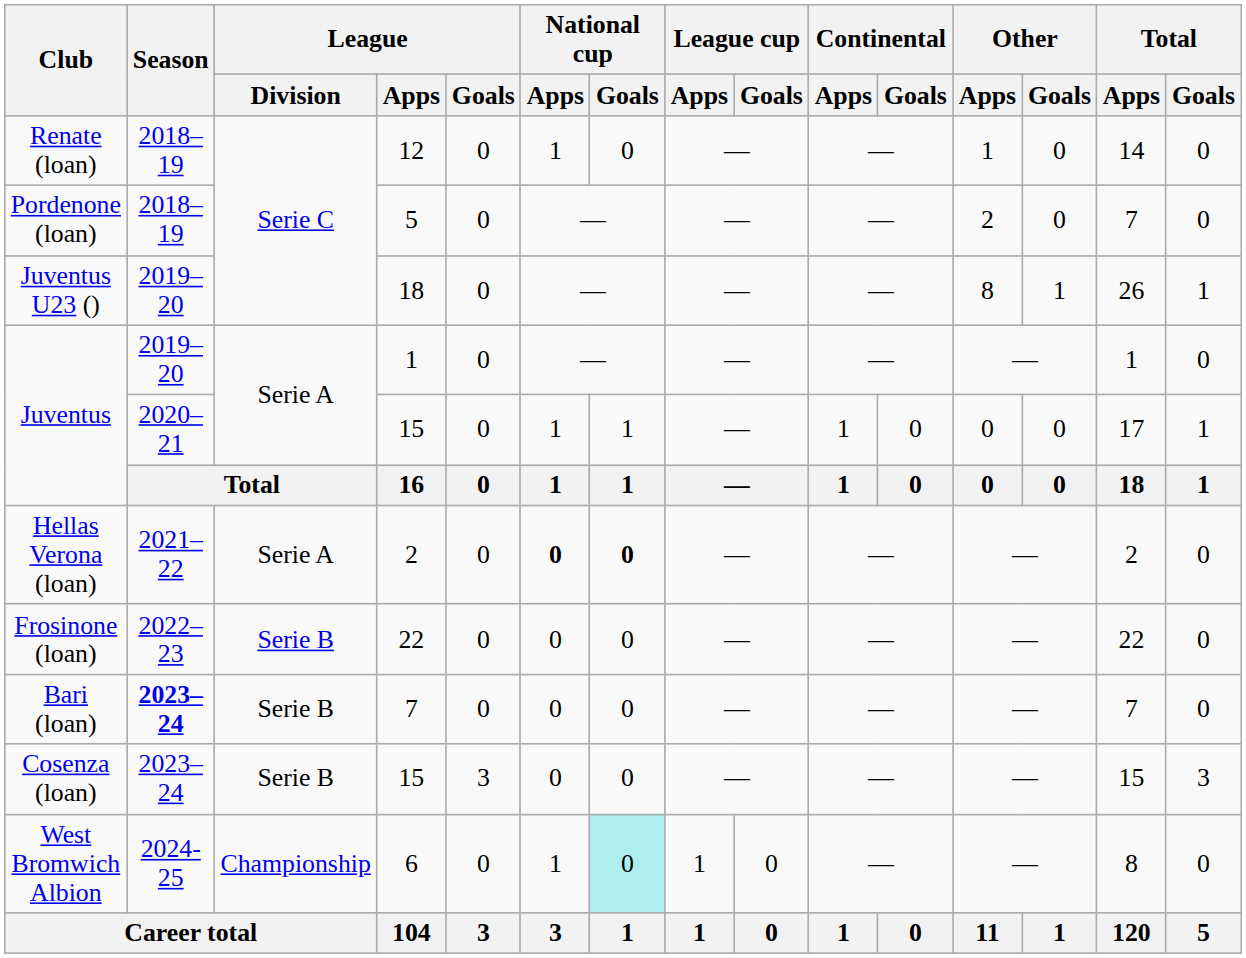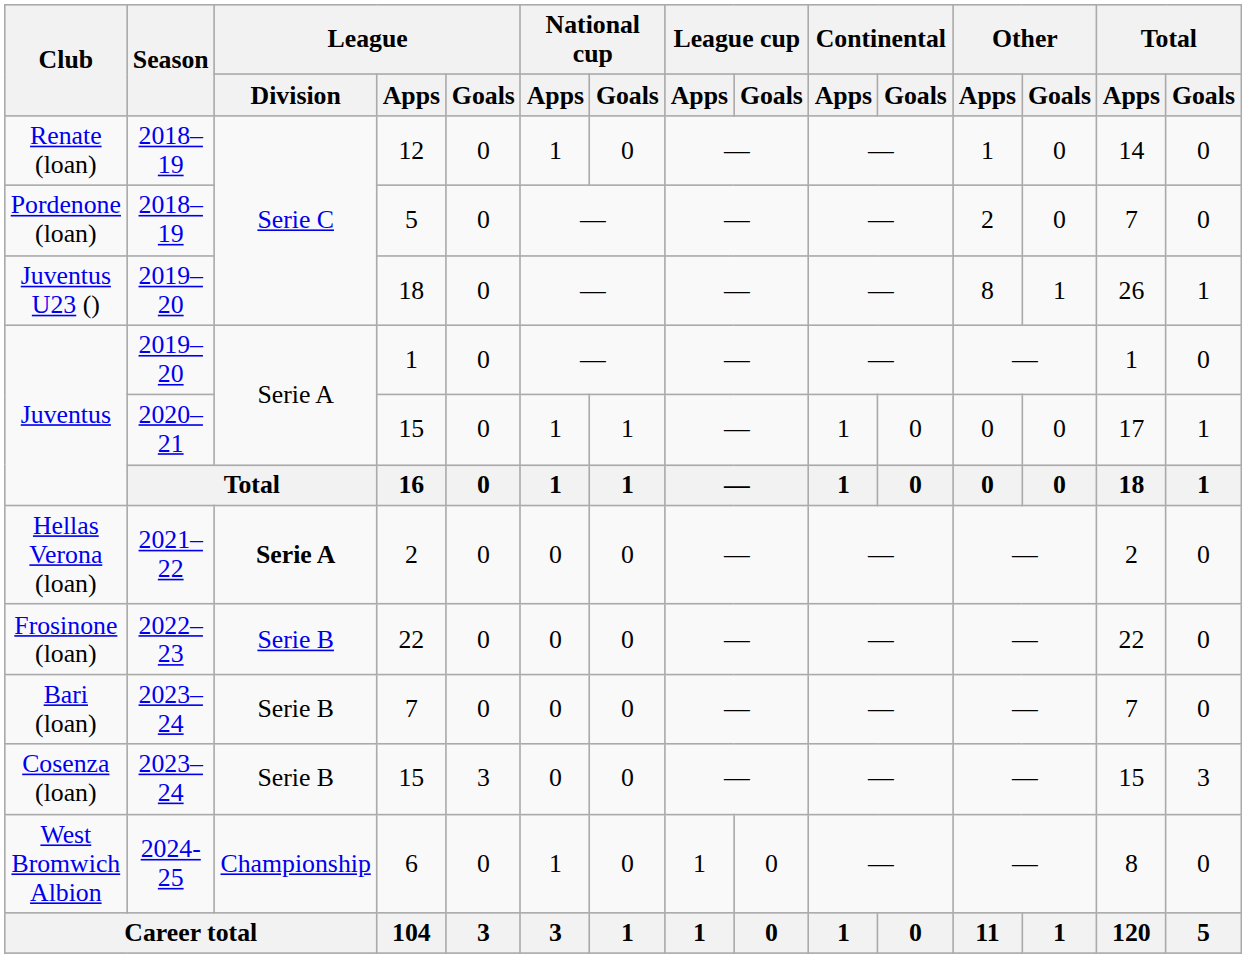(296, 554) normal -> (296, 554) bold
(555, 554) bold -> (555, 554) normal
(627, 554) bold -> (627, 554) normal
(171, 708) bold -> (171, 708) normal
(627, 862) paleturquoise background -> (627, 862) no background
